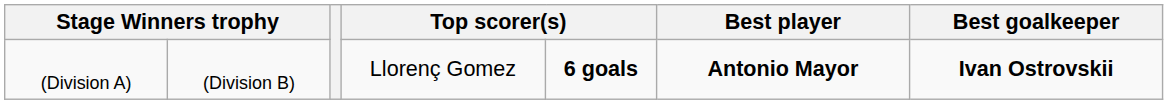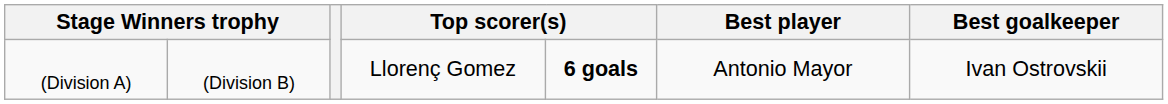(783, 69) bold -> (783, 69) normal
(1036, 69) bold -> (1036, 69) normal
